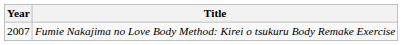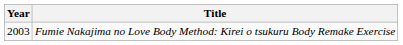(18, 31) 2007 -> (18, 31) 2003
